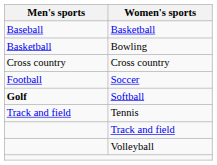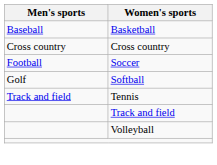- row: (129, 46)
(17, 96) bold -> (16, 79) normal
